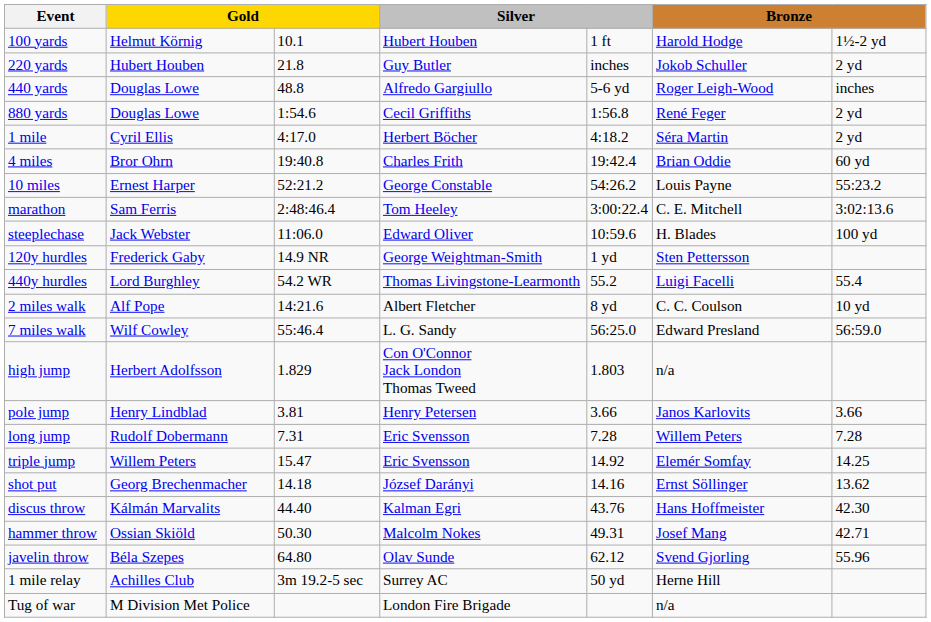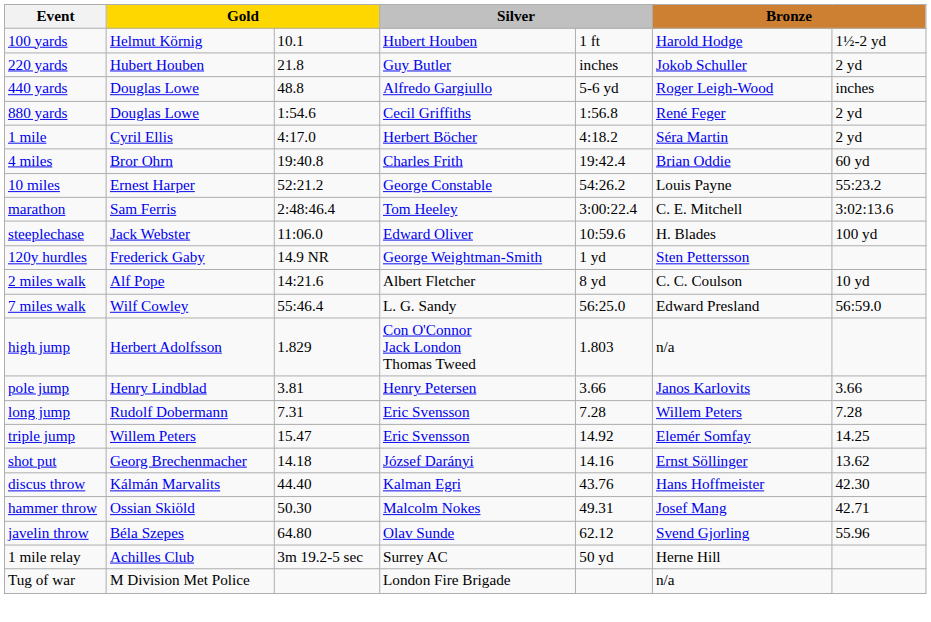- row: (47, 281)
